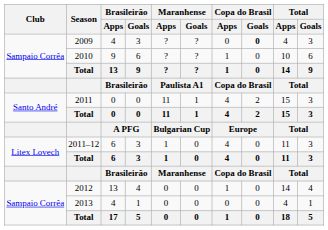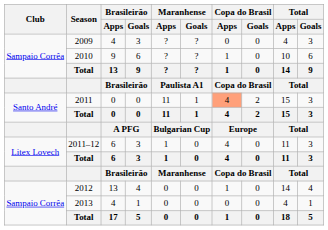(258, 41) bold -> (258, 41) normal
(227, 100) no background -> (227, 100) lightsalmon background
